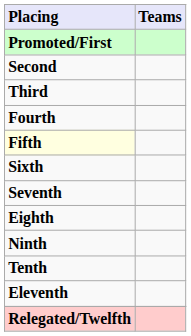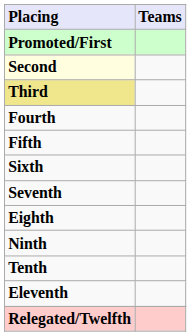(32, 67) no background -> (32, 67) lightyellow background
(28, 92) no background -> (28, 92) khaki background
(25, 142) lightyellow background -> (25, 142) no background
